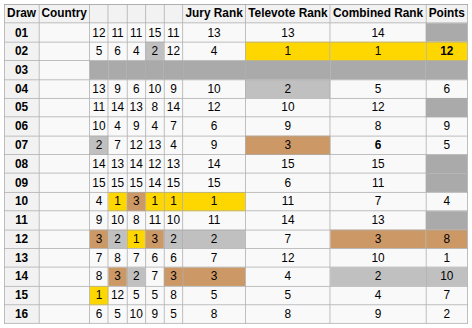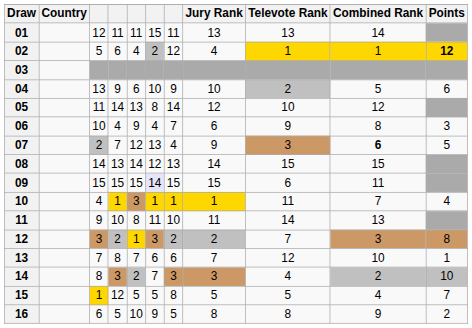(447, 126) 9 -> (447, 126) 3
(155, 182) no background -> (155, 182) lavender background
